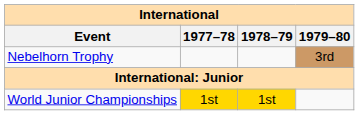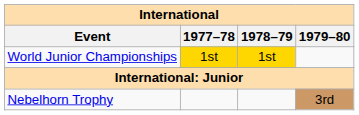rows swapped: (60, 57) <-> (92, 99)
